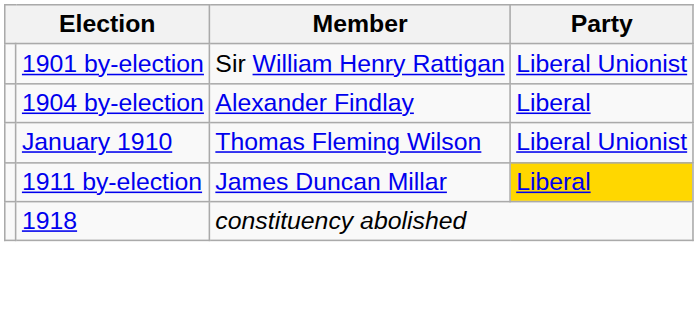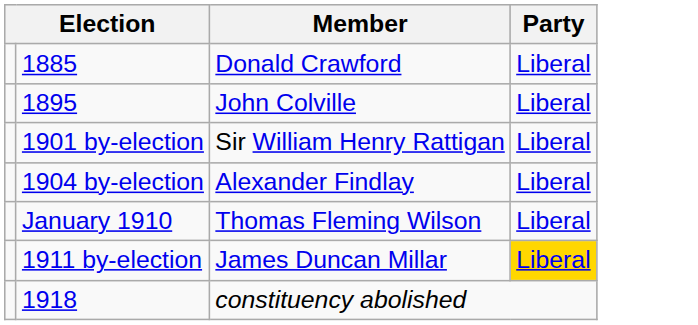+ row: (50, 63)
+ row: (50, 102)
(602, 63) Liberal Unionist -> (553, 142) Liberal
(602, 142) Liberal Unionist -> (553, 220) Liberal
